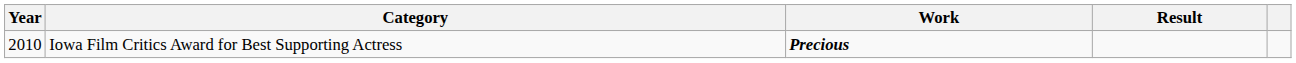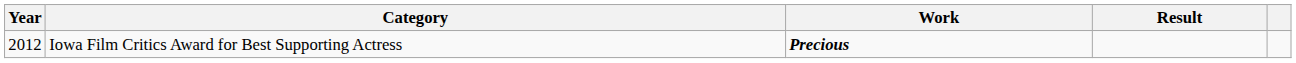(25, 44) 2010 -> (25, 44) 2012
